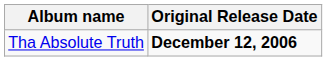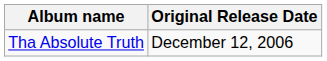(224, 42) bold -> (222, 42) normal
